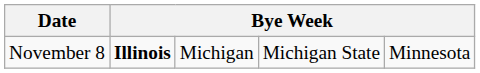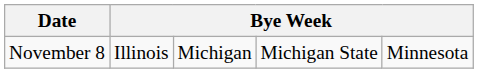(142, 52) bold -> (141, 52) normal
